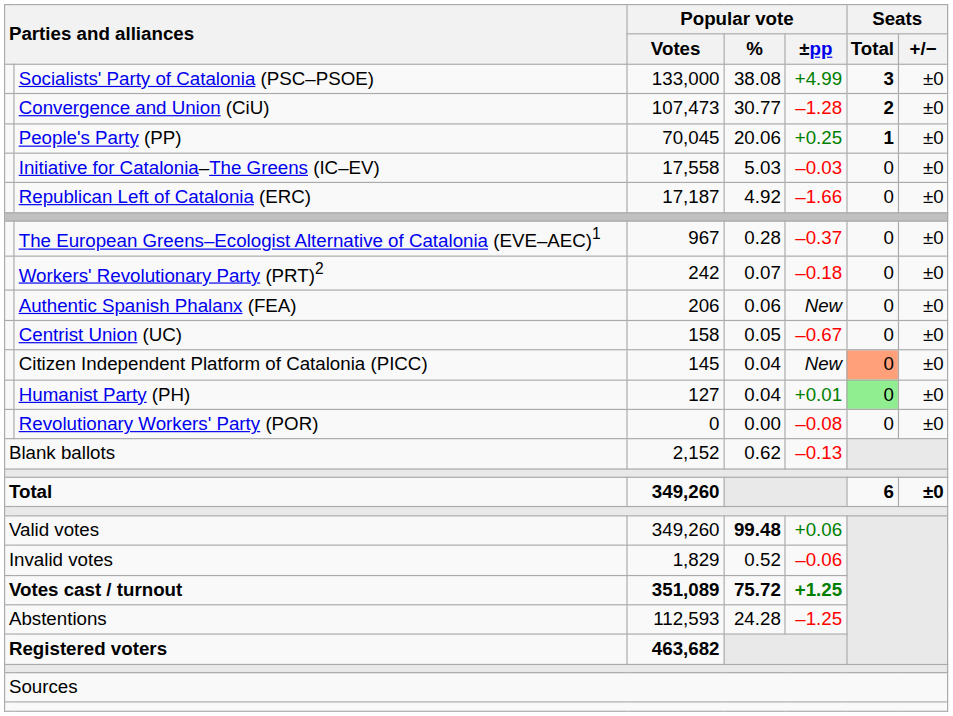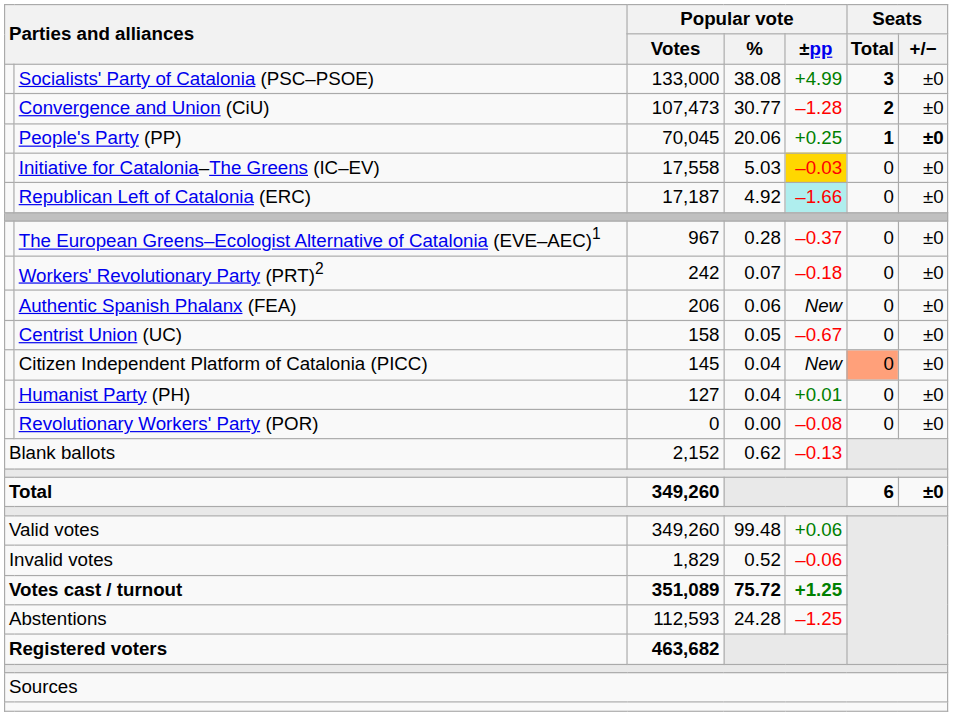(933, 138) normal -> (933, 138) bold
(819, 167) no background -> (819, 167) gold background
(819, 197) no background -> (819, 197) paleturquoise background
(889, 394) lightgreen background -> (889, 394) no background
(757, 530) bold -> (757, 530) normal
